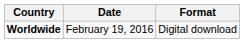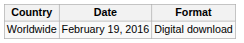(34, 30) bold -> (32, 30) normal
